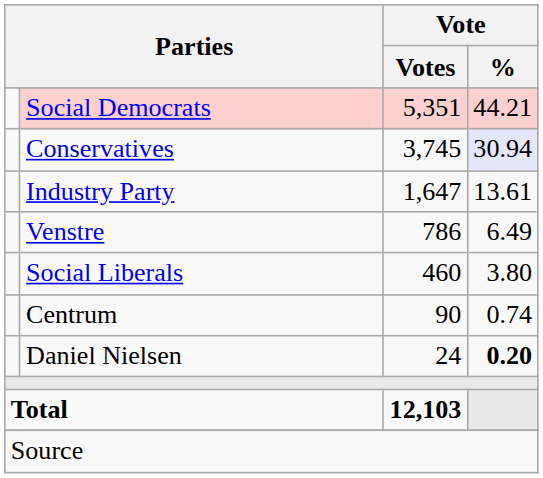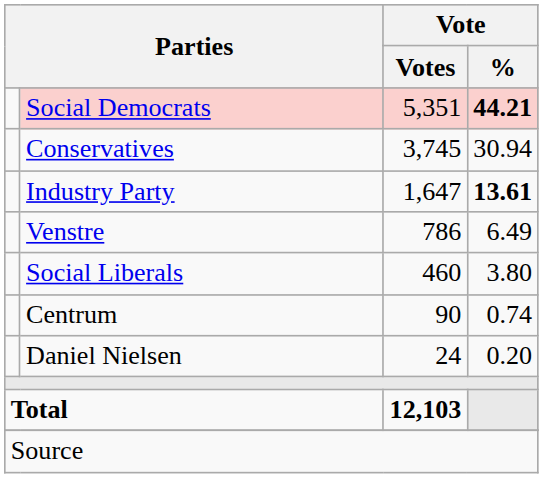(503, 107) normal -> (503, 107) bold
(503, 149) lavender background -> (503, 149) no background
(503, 190) normal -> (503, 190) bold
(509, 356) bold -> (509, 356) normal
